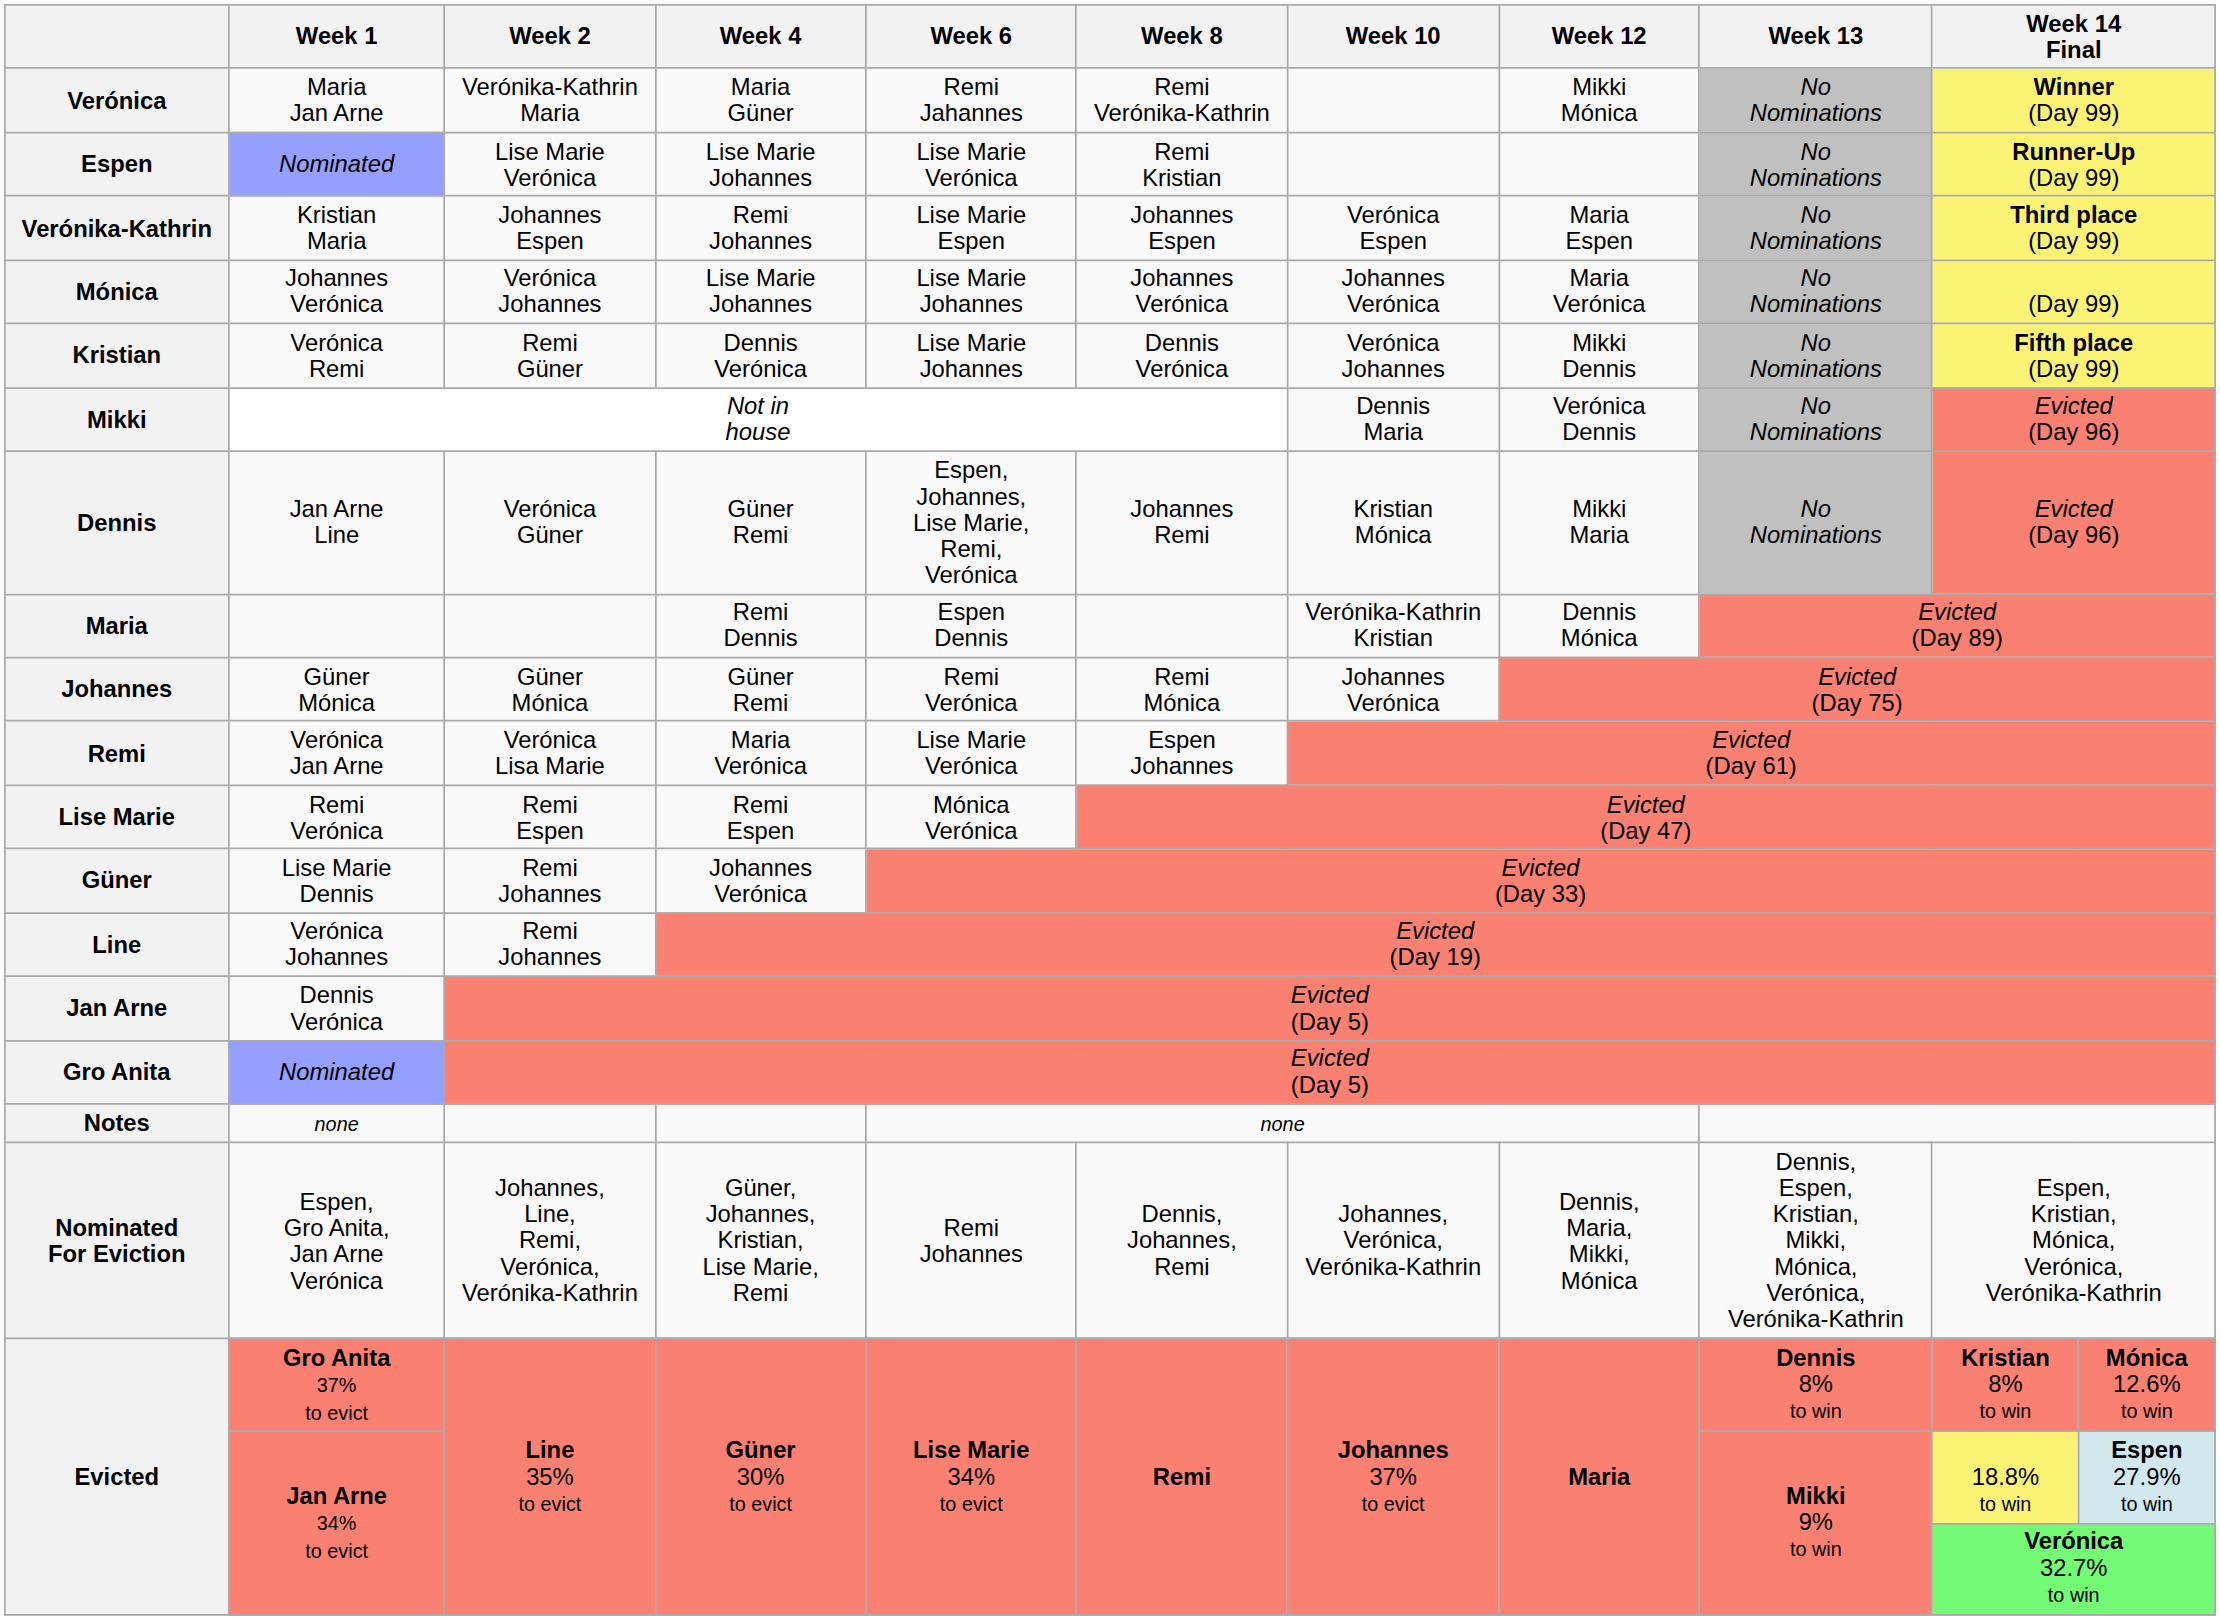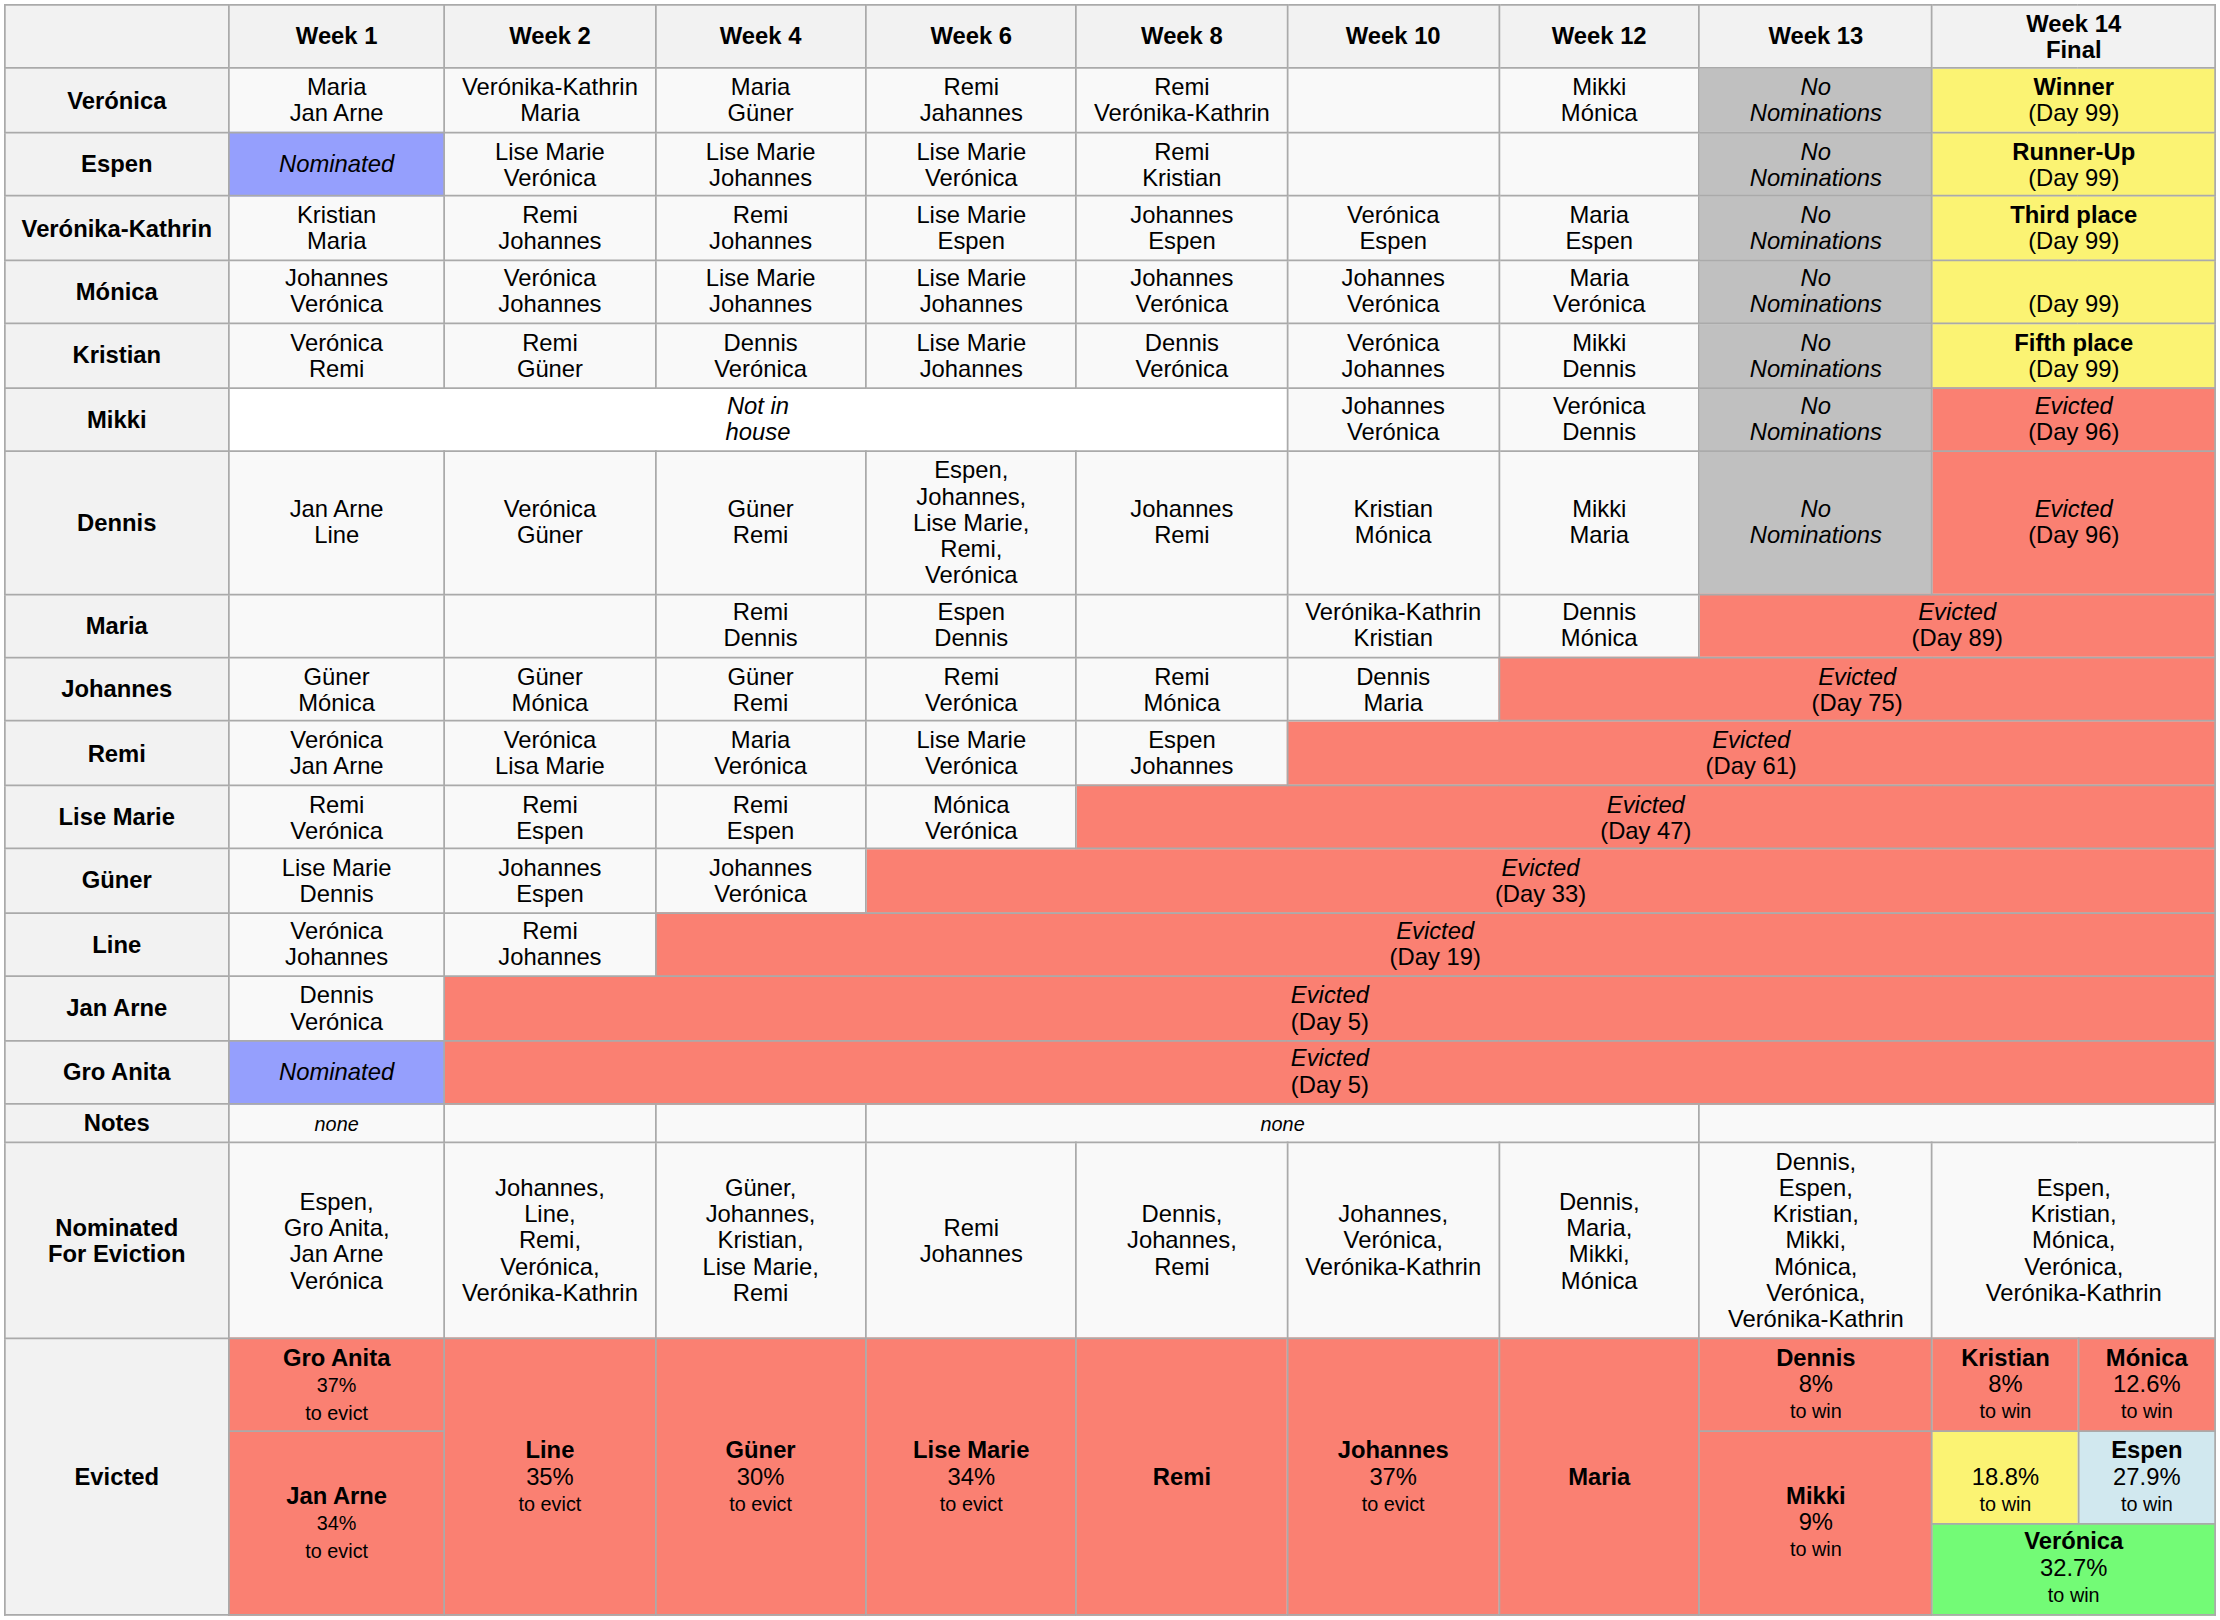(550, 228) Johannes Espen -> (550, 228) Remi Johannes
(1393, 419) Dennis Maria -> (1393, 419) Johannes Verónica
(1393, 689) Johannes Verónica -> (1393, 689) Dennis Maria
(550, 880) Remi Johannes -> (550, 880) Johannes Espen
